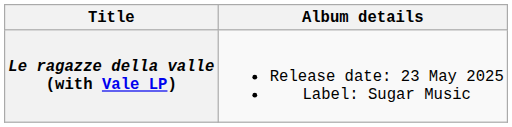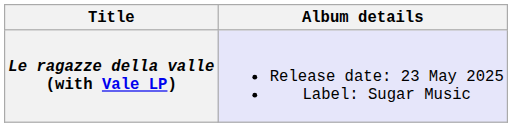(363, 85) no background -> (363, 85) lavender background
